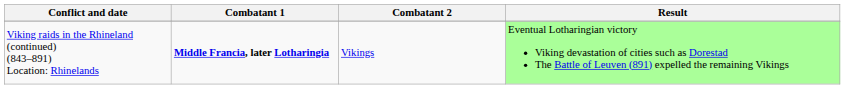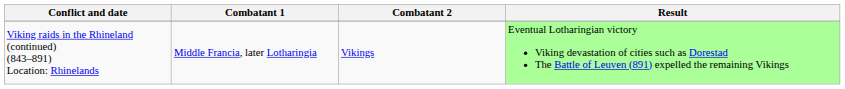(252, 52) bold -> (245, 52) normal
